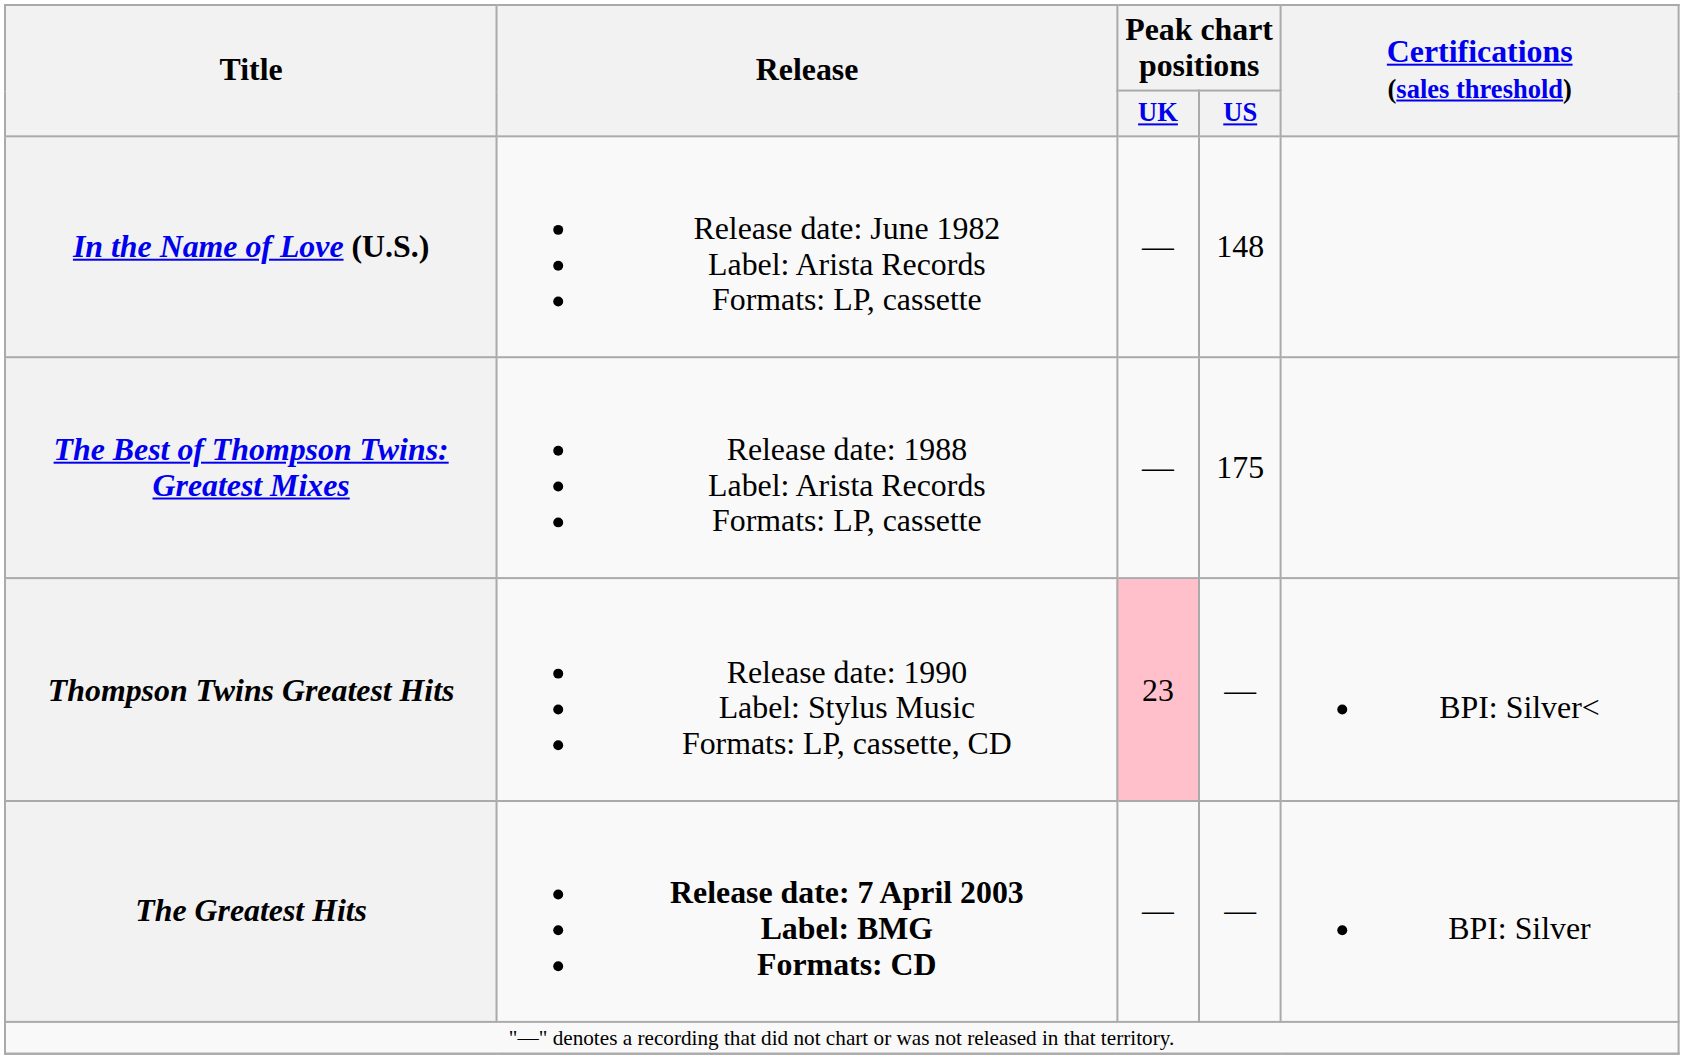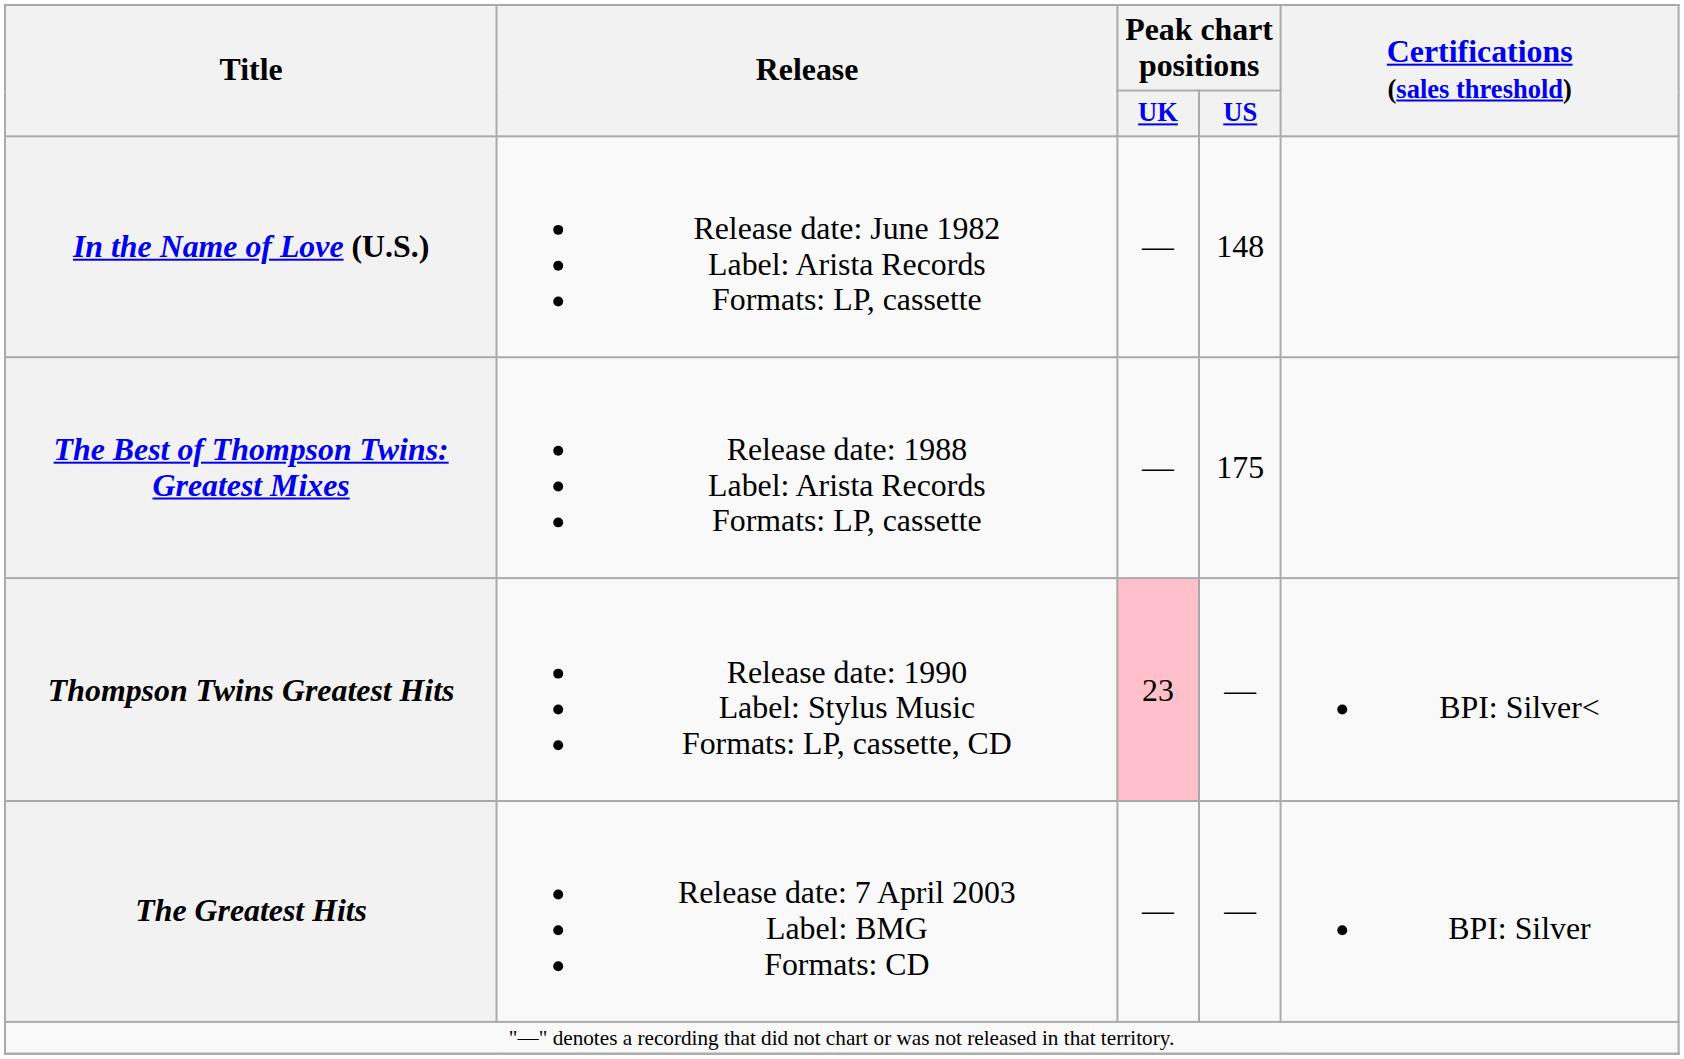(807, 929) bold -> (807, 929) normal
